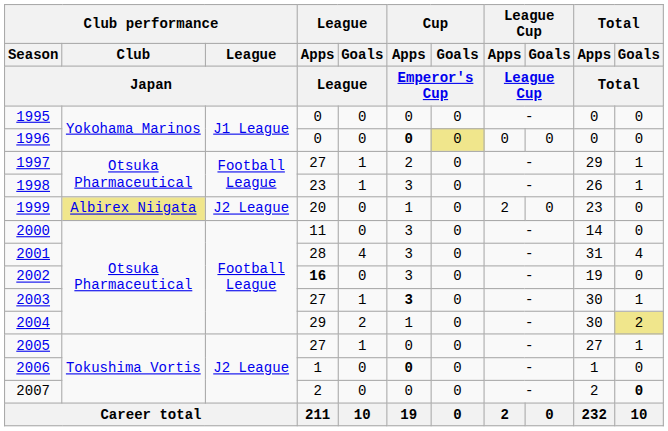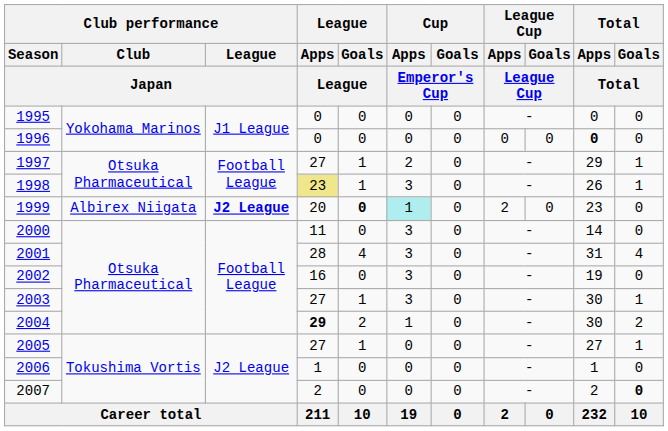(409, 140) bold -> (409, 140) normal
(458, 140) khaki background -> (458, 140) no background
(594, 140) normal -> (594, 140) bold
(318, 186) no background -> (318, 186) khaki background
(133, 209) khaki background -> (133, 209) no background
(251, 209) normal -> (251, 209) bold
(362, 209) normal -> (362, 209) bold
(409, 209) no background -> (409, 209) paleturquoise background
(318, 277) bold -> (318, 277) normal
(409, 300) bold -> (409, 300) normal
(318, 323) normal -> (318, 323) bold
(639, 323) khaki background -> (639, 323) no background
(409, 369) bold -> (409, 369) normal
